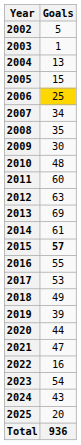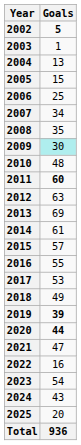(58, 30) normal -> (58, 30) bold
(58, 96) gold background -> (58, 96) no background
(58, 147) no background -> (58, 147) paleturquoise background
(58, 180) normal -> (58, 180) bold
(58, 247) bold -> (58, 247) normal
(58, 314) normal -> (58, 314) bold
(58, 331) normal -> (58, 331) bold
